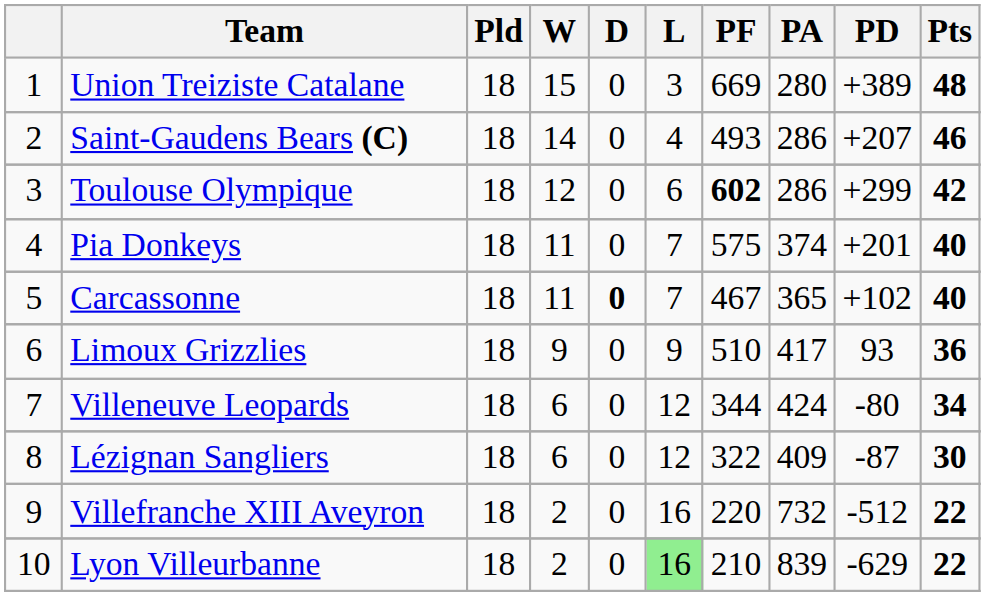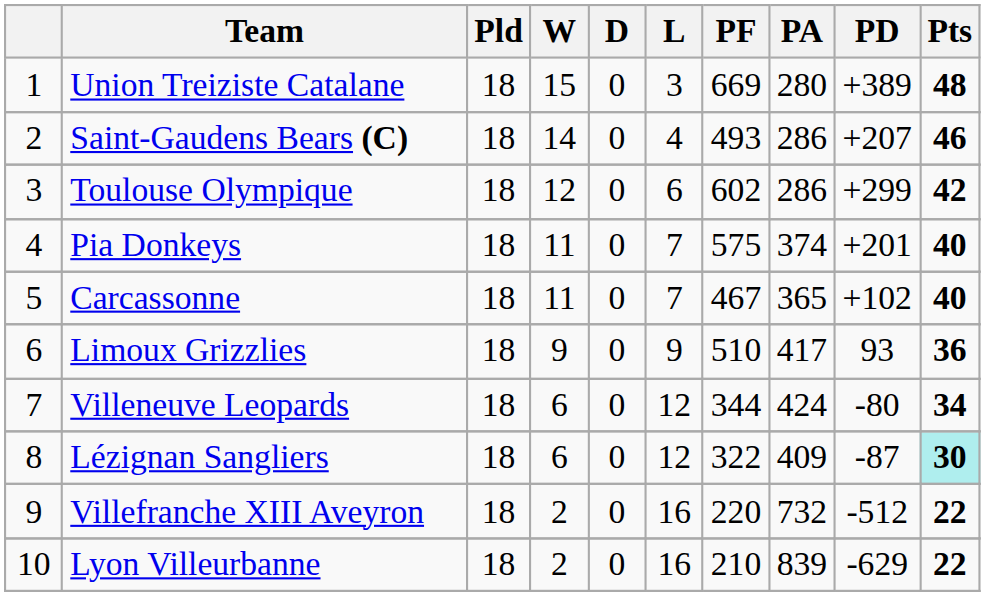(736, 191) bold -> (736, 191) normal
(617, 297) bold -> (617, 297) normal
(950, 457) no background -> (950, 457) paleturquoise background
(674, 564) lightgreen background -> (674, 564) no background
